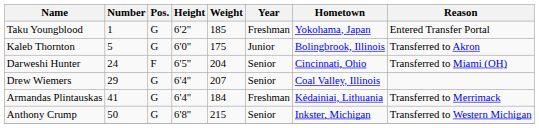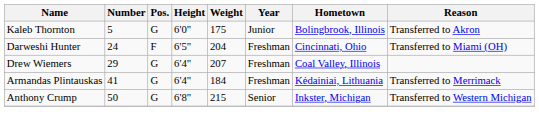- row: (45, 30)
(262, 64) Senior -> (269, 47) Freshman
(262, 81) Senior -> (269, 64) Freshman
